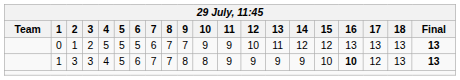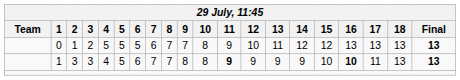(205, 45) 9 -> (205, 45) 8
(229, 62) normal -> (229, 62) bold
(375, 62) 12 -> (375, 62) 11
